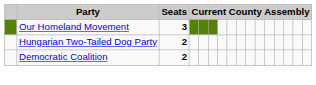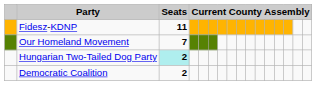+ row: (48, 27)
(184, 27) 3 -> (184, 42) 7
(184, 42) no background -> (184, 57) paleturquoise background
